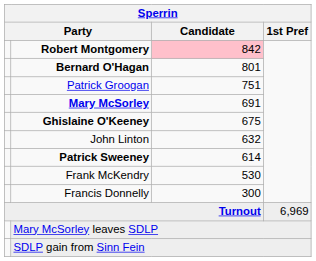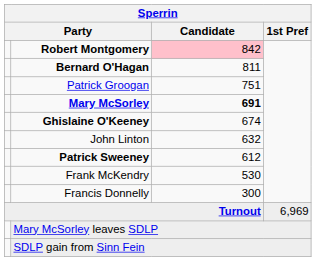(251, 67) 801 -> (252, 67) 811
(251, 103) normal -> (251, 103) bold
(251, 121) 675 -> (251, 121) 674
(251, 157) 614 -> (251, 157) 612
